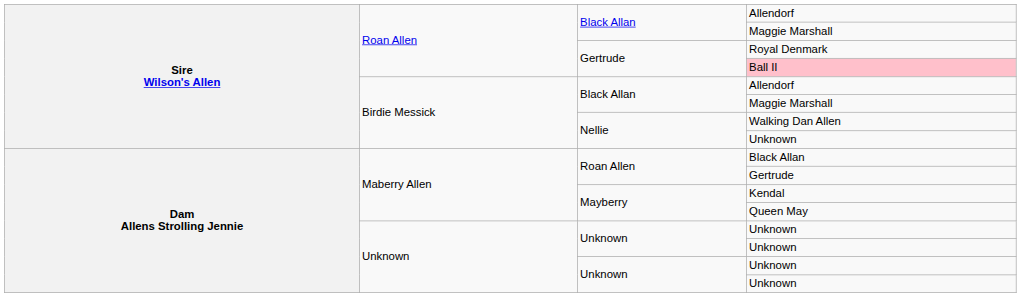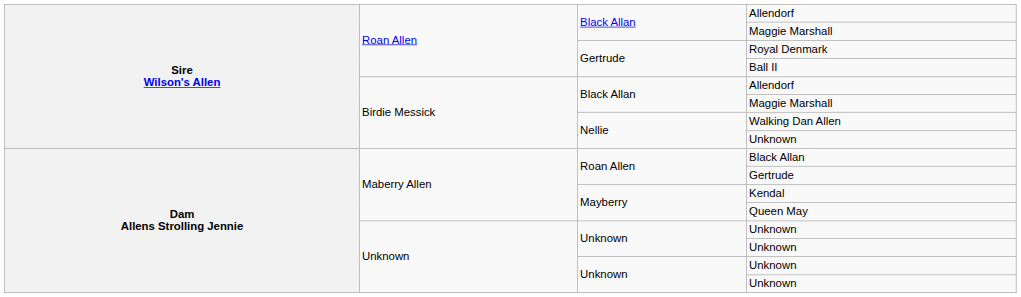(763, 67) pink background -> (763, 67) no background
